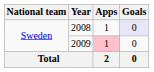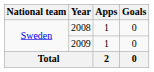(134, 28) lavender background -> (134, 28) no background
(106, 43) pink background -> (106, 43) no background
